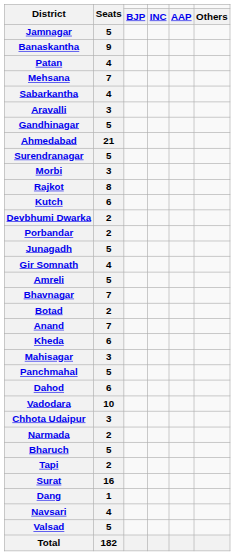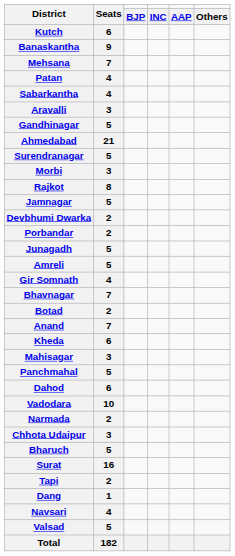rows swapped: (49, 202) <-> (49, 32)
rows swapped: (49, 63) <-> (49, 78)
rows swapped: (49, 264) <-> (49, 279)
rows swapped: (49, 419) <-> (49, 434)
rows swapped: (49, 481) <-> (49, 465)
